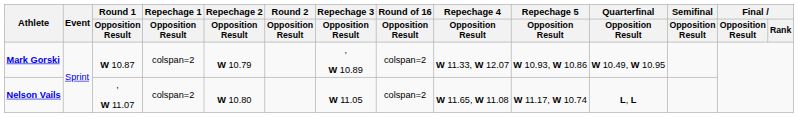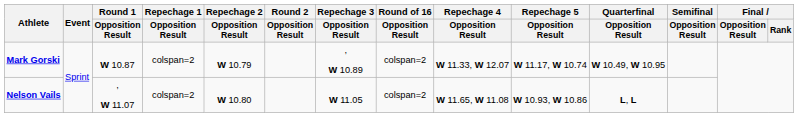(550, 65) W 10.93, W 10.86 -> (550, 65) W 11.17, W 10.74
(550, 100) W 11.17, W 10.74 -> (550, 100) W 10.93, W 10.86
